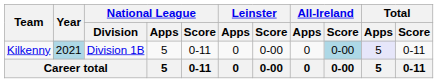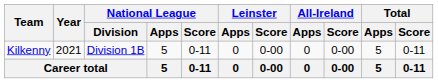(69, 50) lightblue background -> (69, 50) no background
(343, 50) lightblue background -> (343, 50) no background
(378, 50) lavender background -> (378, 50) no background
